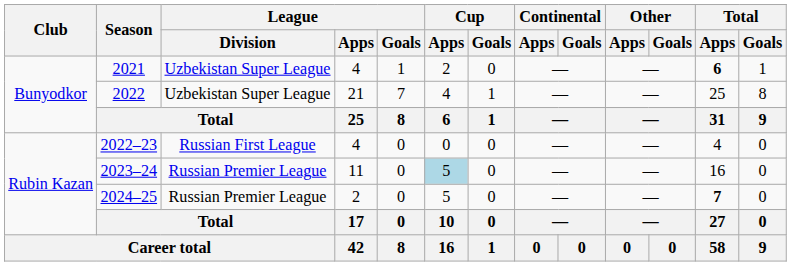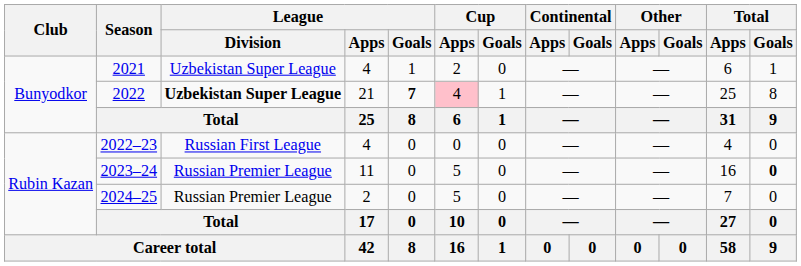(717, 68) bold -> (728, 68) normal
(248, 94) normal -> (253, 94) bold
(401, 94) normal -> (412, 94) bold
(446, 94) no background -> (457, 94) pink background
(446, 171) lightblue background -> (457, 171) no background
(763, 171) normal -> (773, 171) bold
(717, 196) bold -> (728, 196) normal
